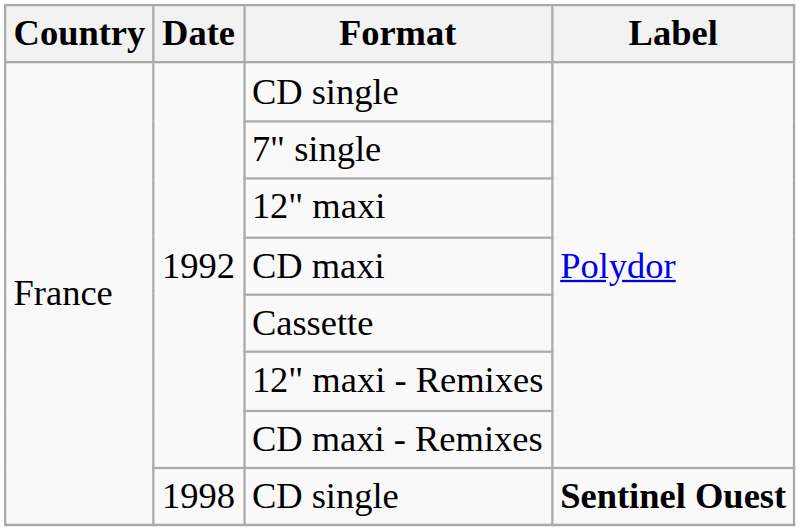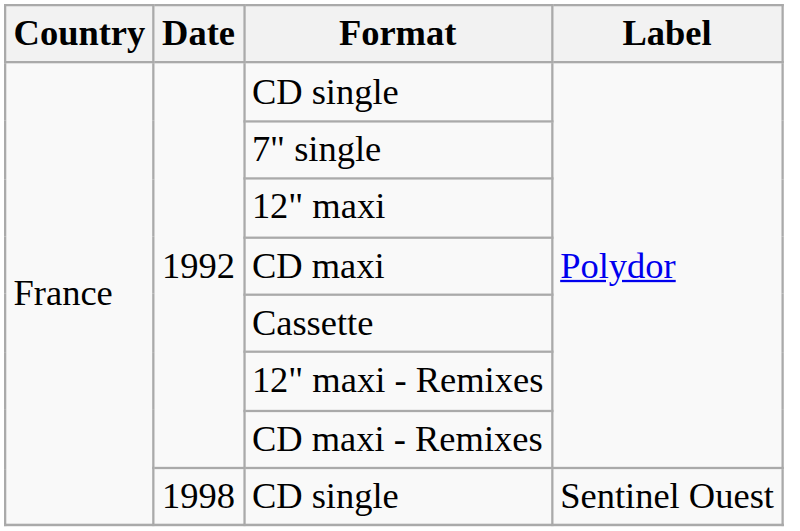(673, 496) bold -> (667, 496) normal
